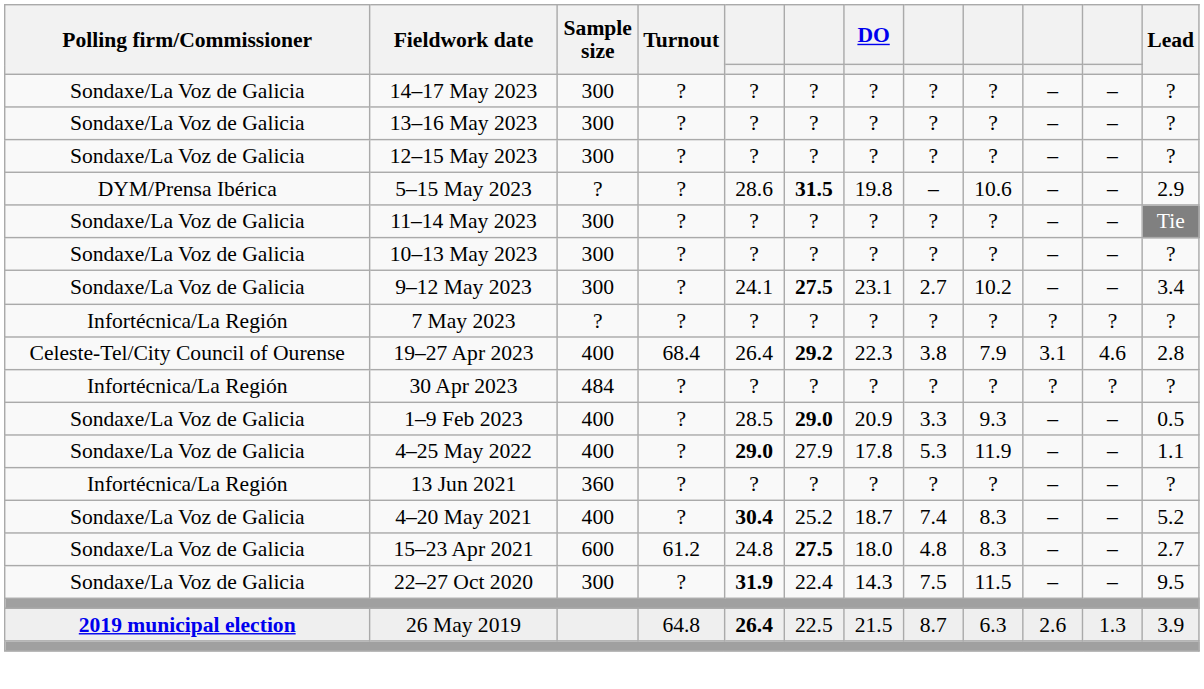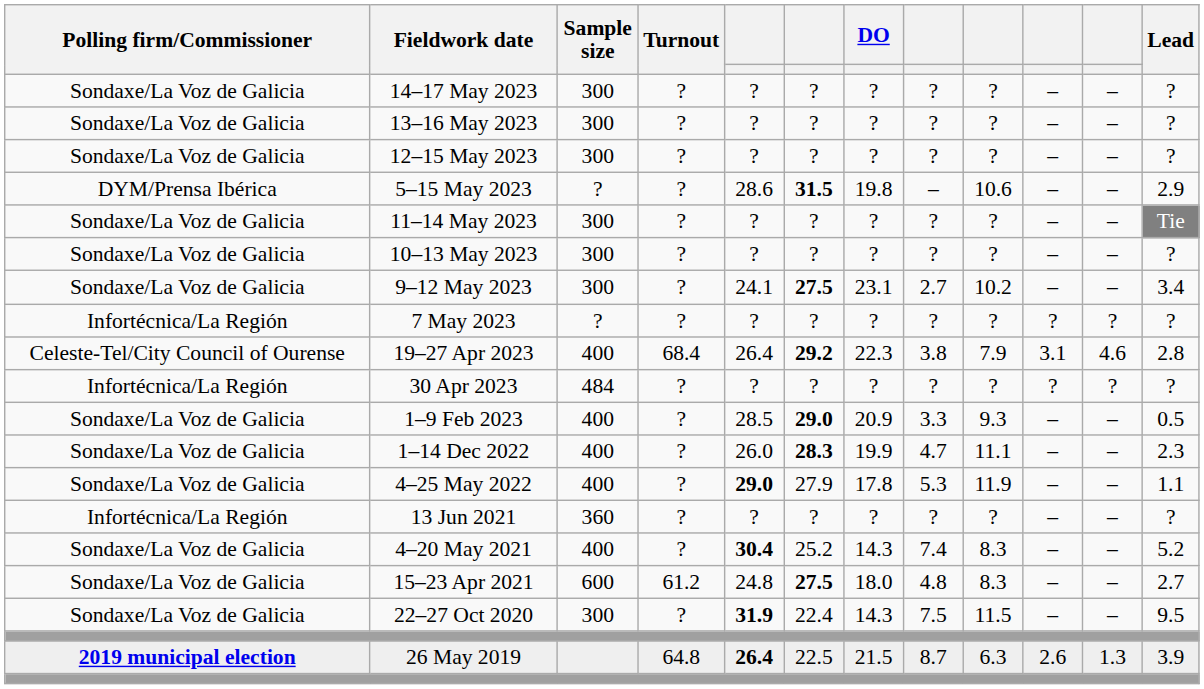+ row: (463, 450)
(874, 516) 18.7 -> (874, 549) 14.3
